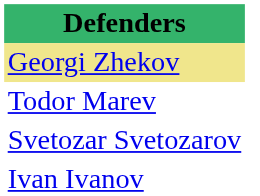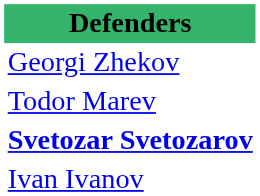(94, 62) khaki background -> (94, 62) no background
(124, 140) normal -> (130, 140) bold
